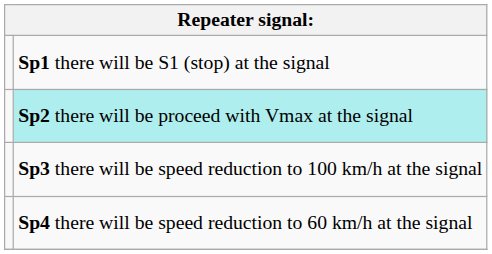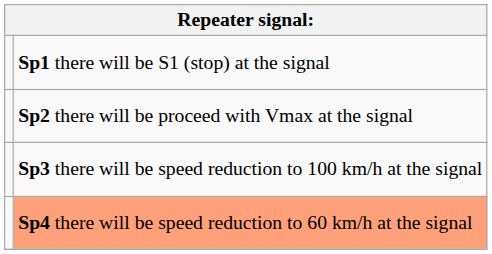(216, 115) paleturquoise background -> (216, 115) no background
(245, 222) no background -> (245, 222) lightsalmon background
